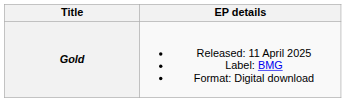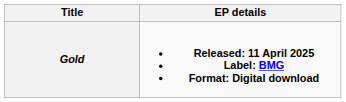(240, 66) normal -> (240, 66) bold
